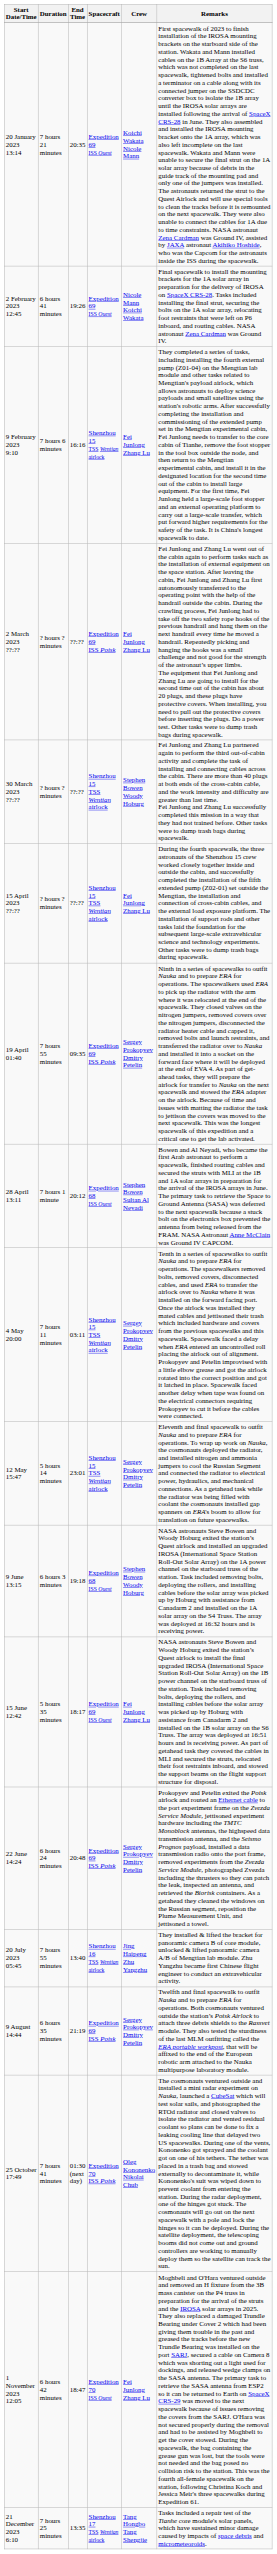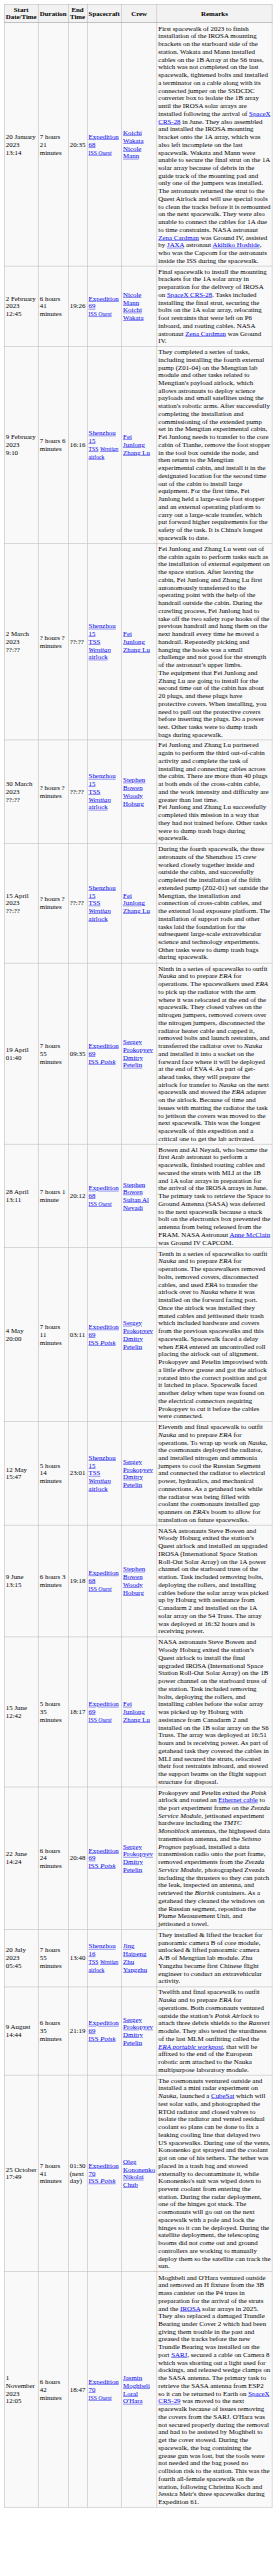(104, 144) Expedition 69 ISS Quest -> (104, 144) Expedition 68 ISS Quest
(104, 641) Expedition 69 ISS Poisk -> (102, 641) Shenzhou 15 TSS Wentian airlock
(102, 1334) Shenzhou 15 TSS Wentian airlock -> (104, 1334) Expedition 69 ISS Poisk
(137, 2389) Fei Junlong Zhang Lu -> (136, 2389) Jasmin Moghbeli Loral O'Hara
- row: (20, 2528)
